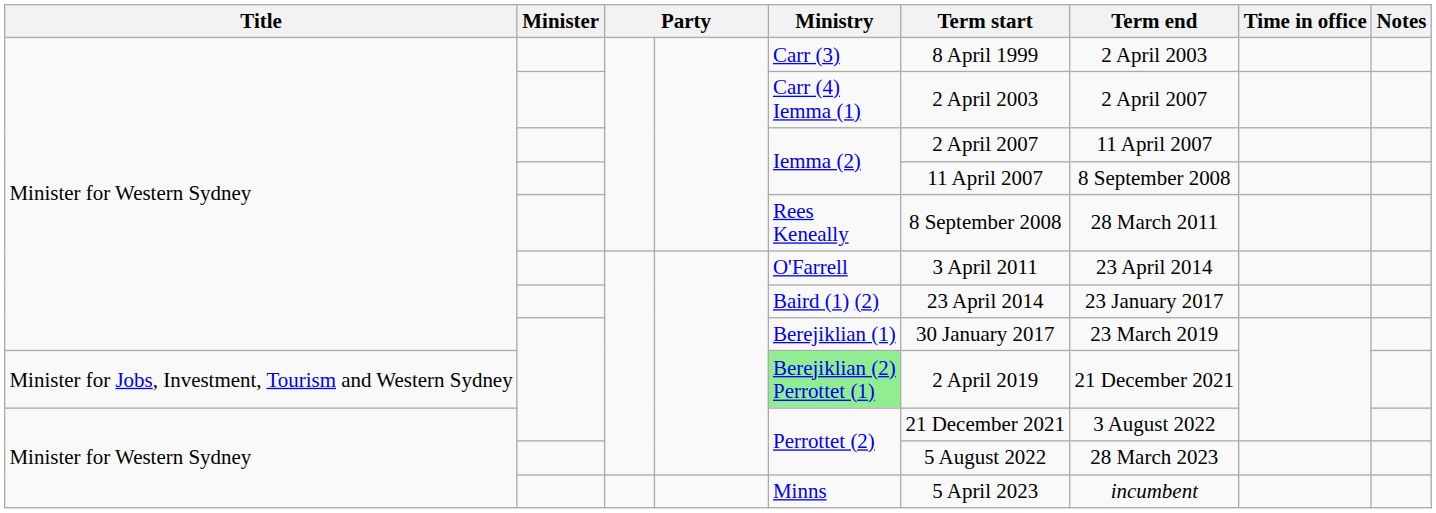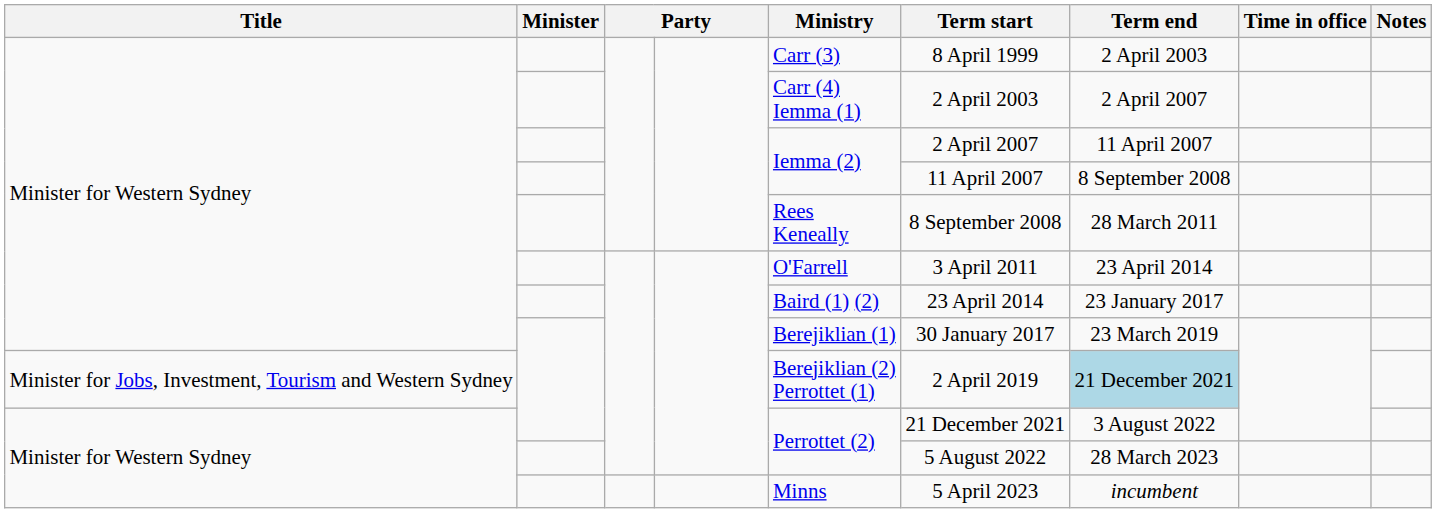(834, 379) lightgreen background -> (834, 379) no background
(1154, 379) no background -> (1154, 379) lightblue background
